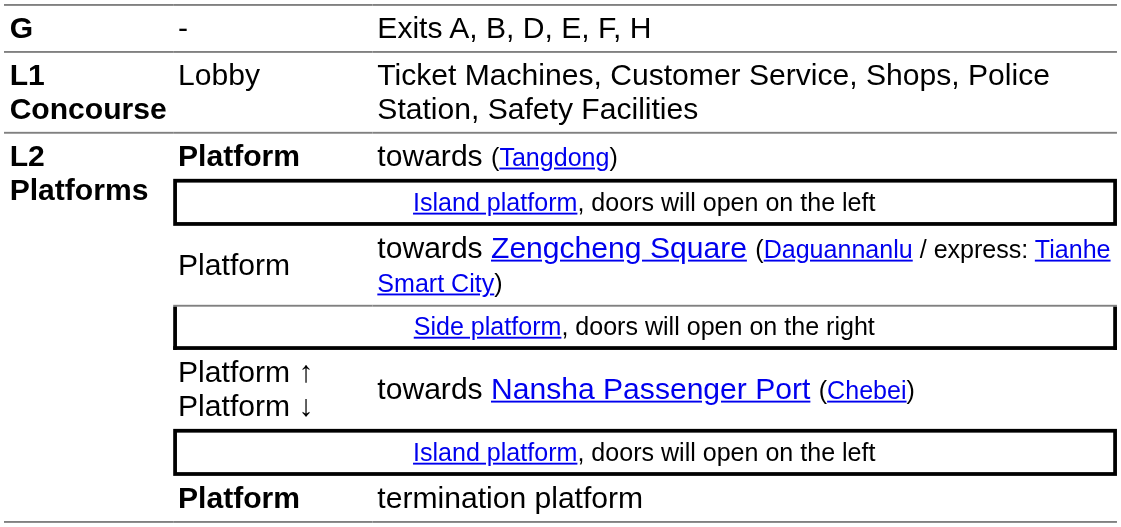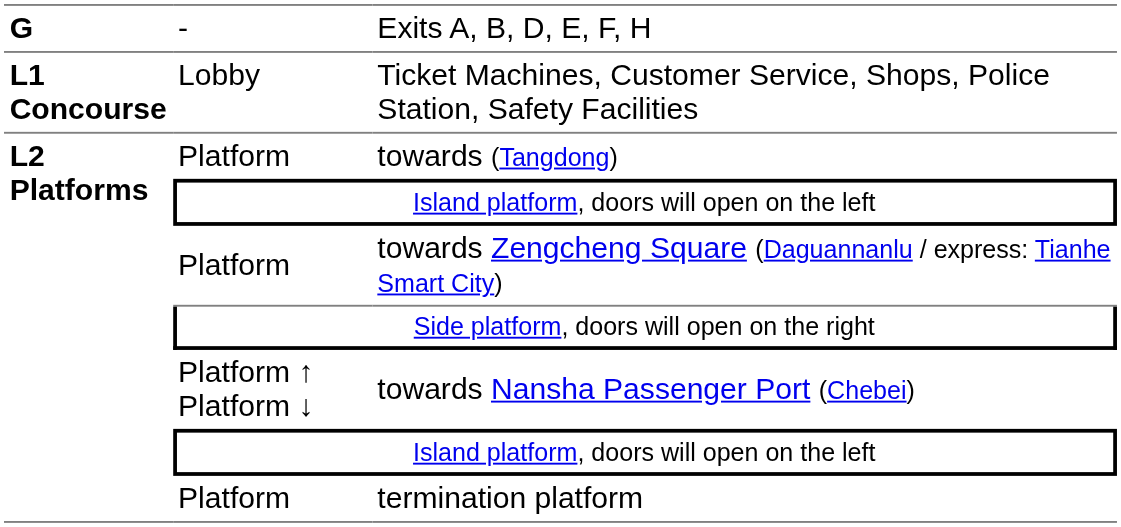(239, 155) bold -> (234, 155) normal
(239, 497) bold -> (234, 497) normal
